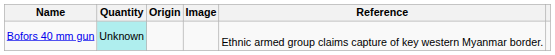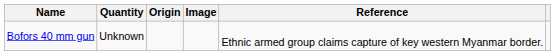(122, 36) paleturquoise background -> (122, 36) no background
